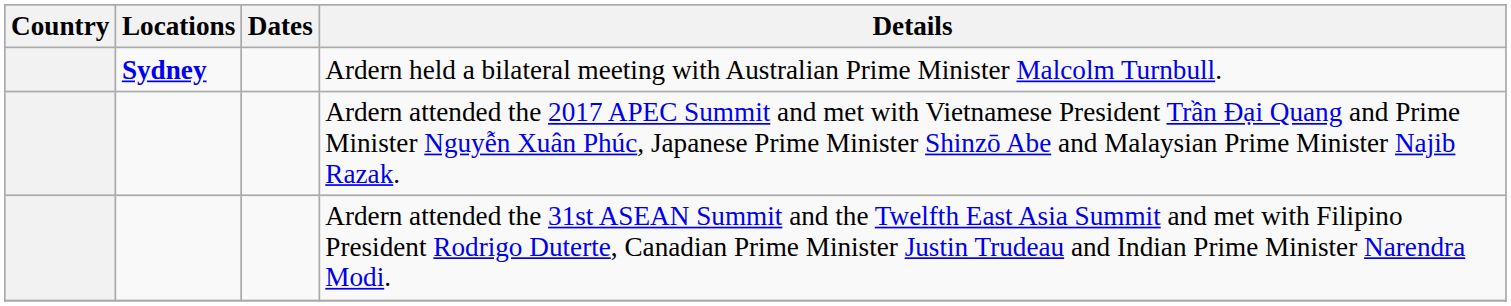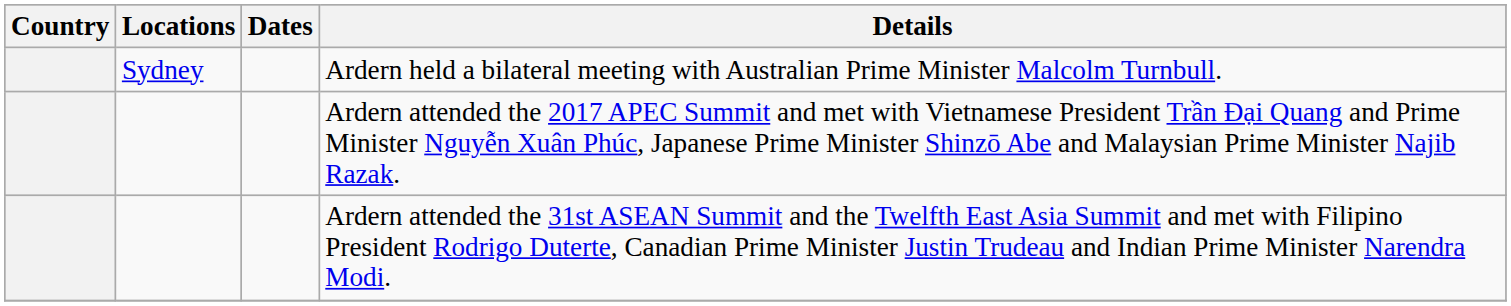(164, 69) bold -> (163, 69) normal
